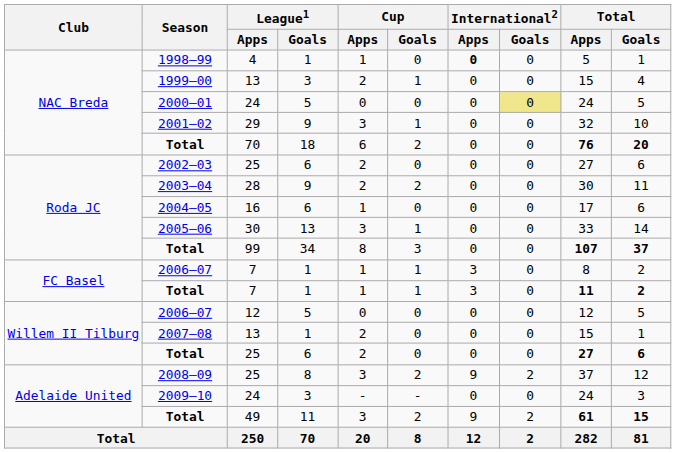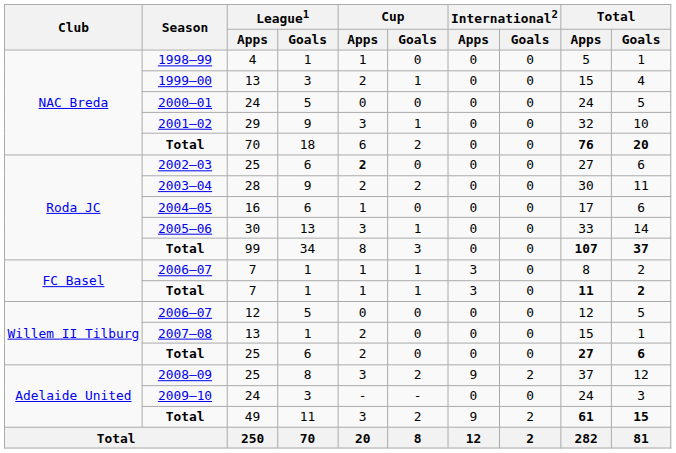(473, 60) bold -> (473, 60) normal
(530, 102) khaki background -> (530, 102) no background
(363, 165) normal -> (363, 165) bold
